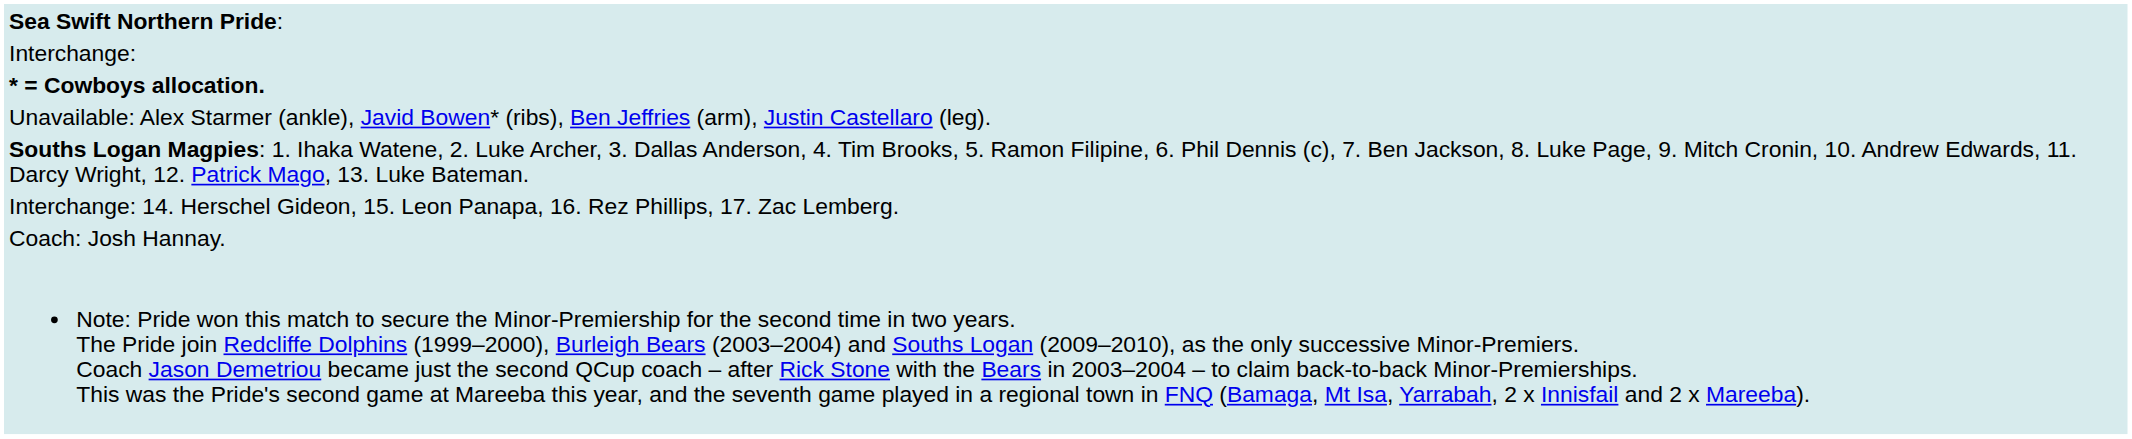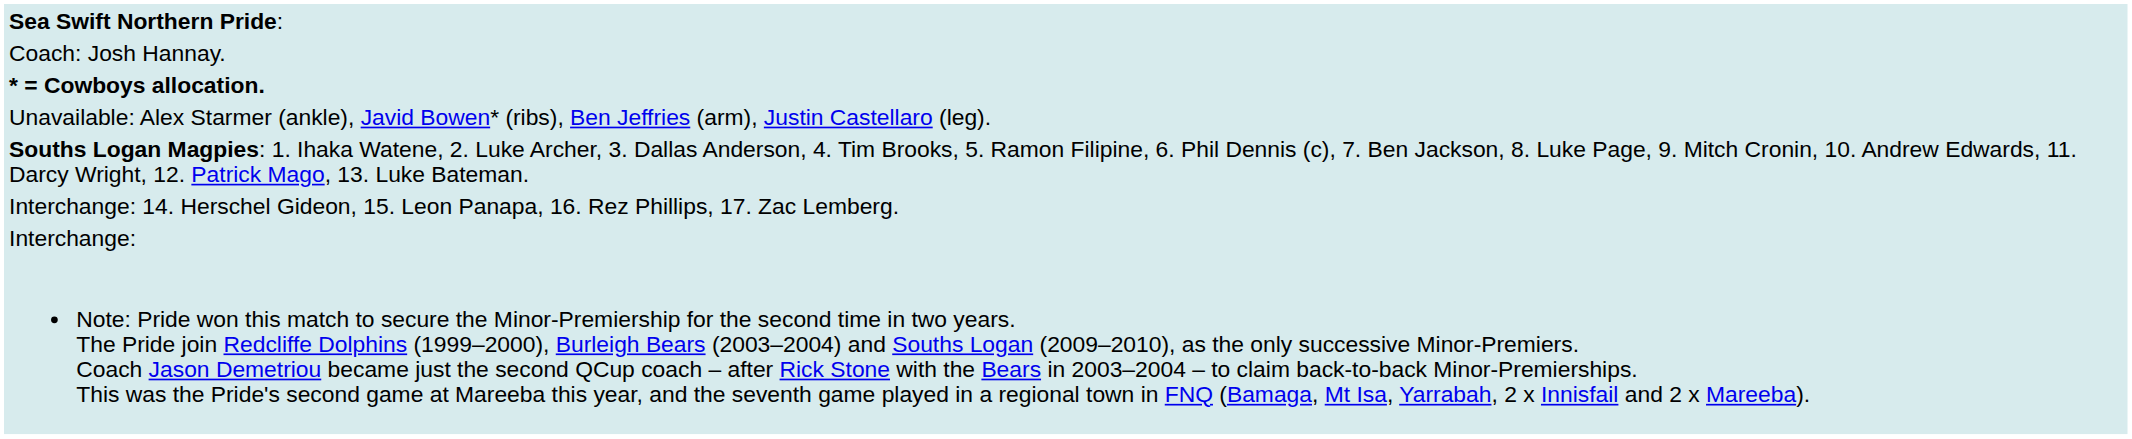(73, 54) Interchange: -> (117, 54) Coach: Josh Hannay.
(117, 238) Coach: Josh Hannay. -> (73, 238) Interchange:
